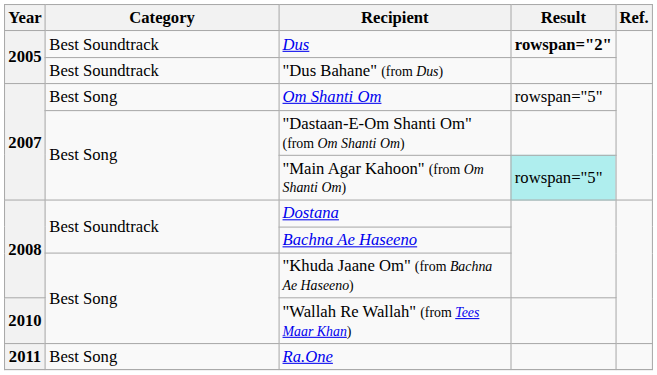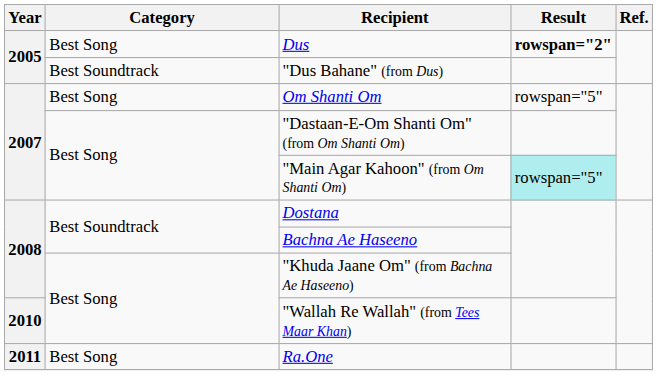(104, 44) Best Soundtrack -> (83, 44) Best Song
